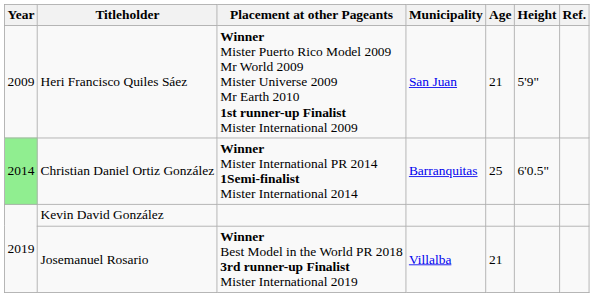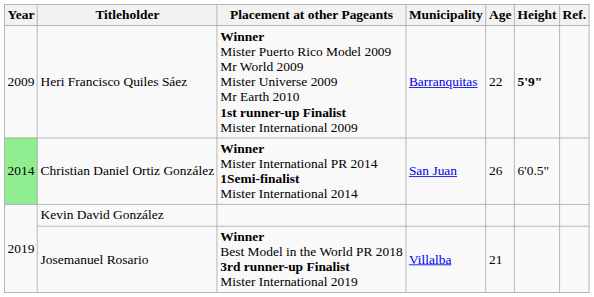(433, 81) San Juan -> (443, 81) Barranquitas
(496, 81) 21 -> (496, 81) 22
(528, 81) normal -> (530, 81) bold
(443, 171) Barranquitas -> (433, 171) San Juan
(496, 171) 25 -> (496, 171) 26
